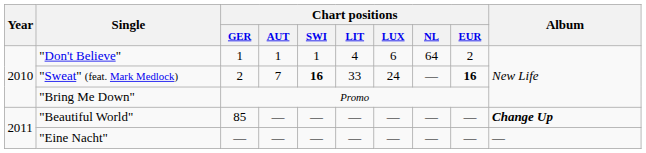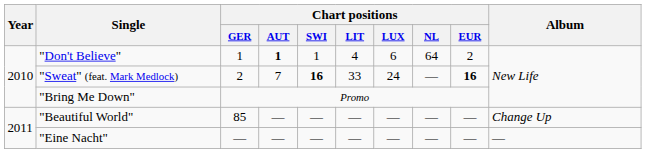(278, 55) normal -> (278, 55) bold
(523, 117) bold -> (522, 117) normal
